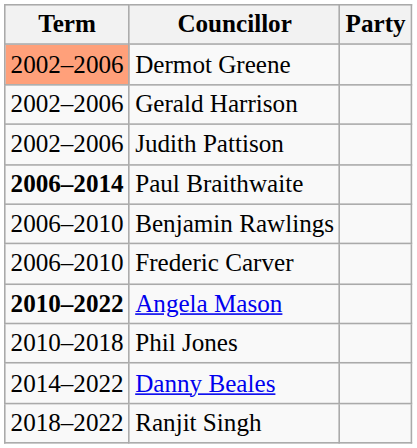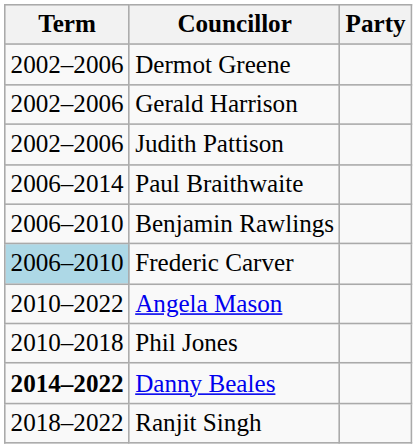(67, 64) lightsalmon background -> (67, 64) no background
(67, 183) bold -> (67, 183) normal
(67, 263) no background -> (67, 263) lightblue background
(67, 303) bold -> (67, 303) normal
(67, 382) normal -> (67, 382) bold
